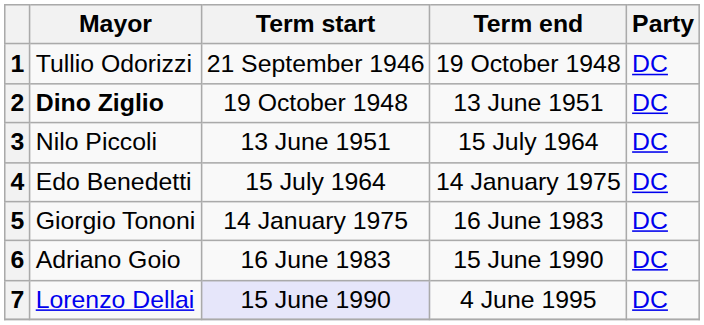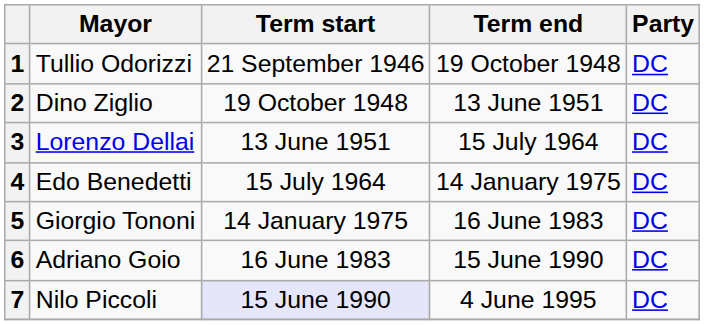(100, 102) bold -> (94, 102) normal
(96, 142) Nilo Piccoli -> (115, 142) Lorenzo Dellai
(115, 299) Lorenzo Dellai -> (96, 299) Nilo Piccoli
